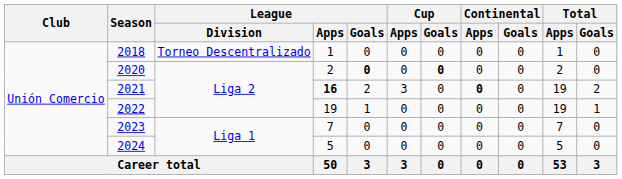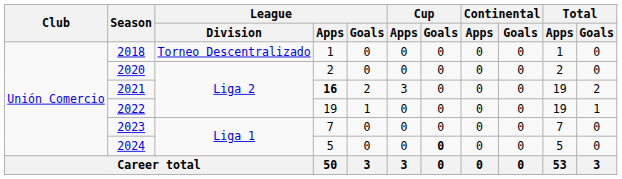(367, 70) bold -> (367, 70) normal
(441, 70) bold -> (441, 70) normal
(480, 89) bold -> (480, 89) normal
(441, 146) normal -> (441, 146) bold
